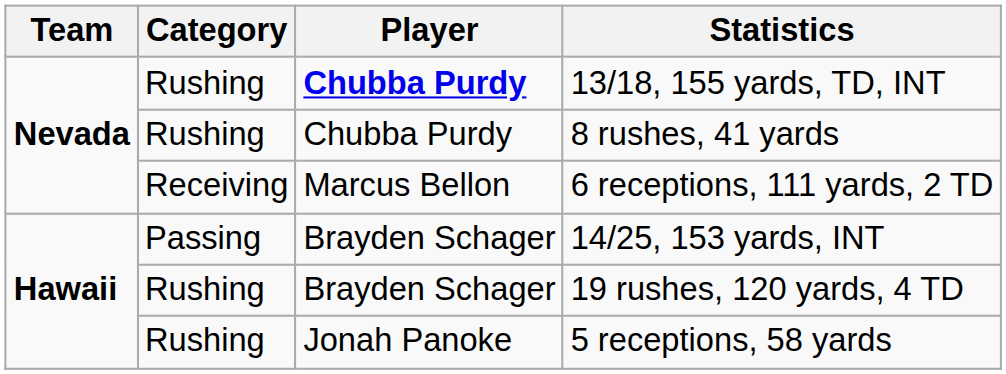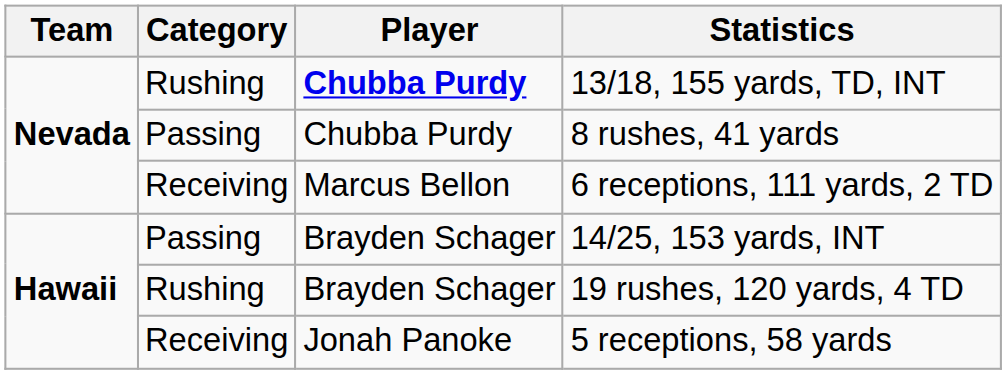(205, 134) Rushing -> (203, 134) Passing
(205, 341) Rushing -> (217, 341) Receiving
